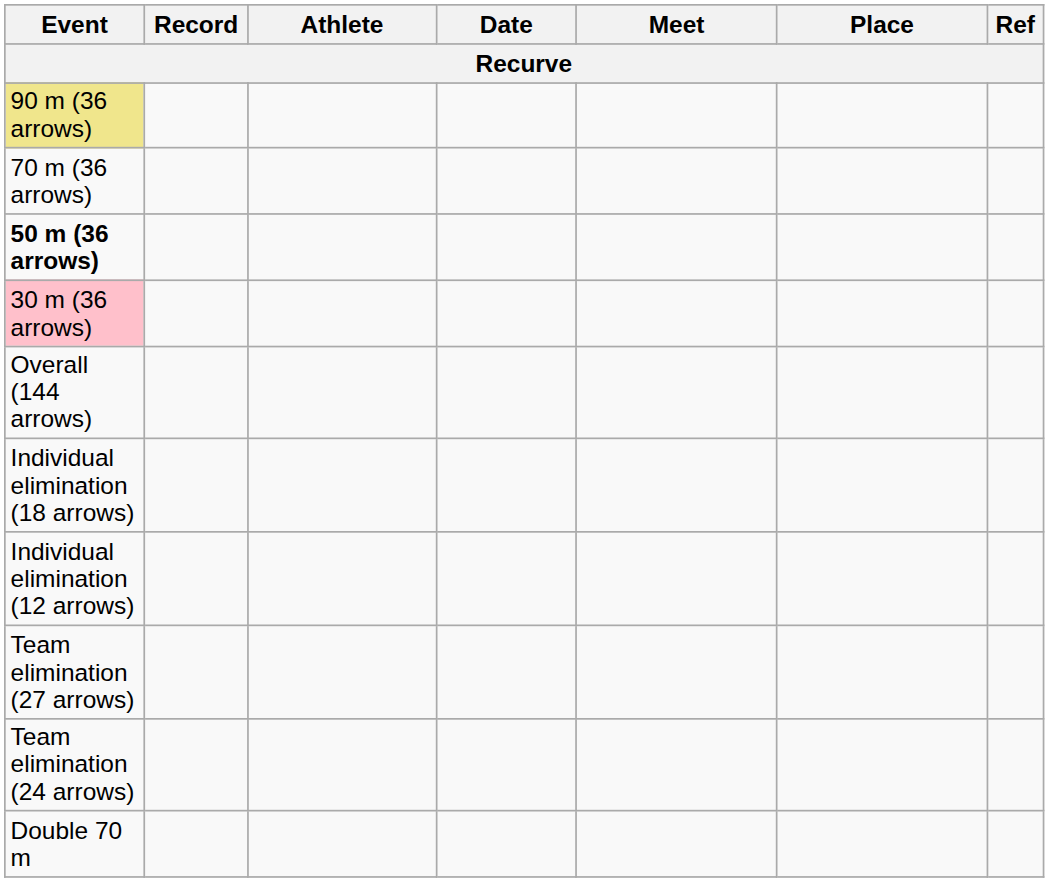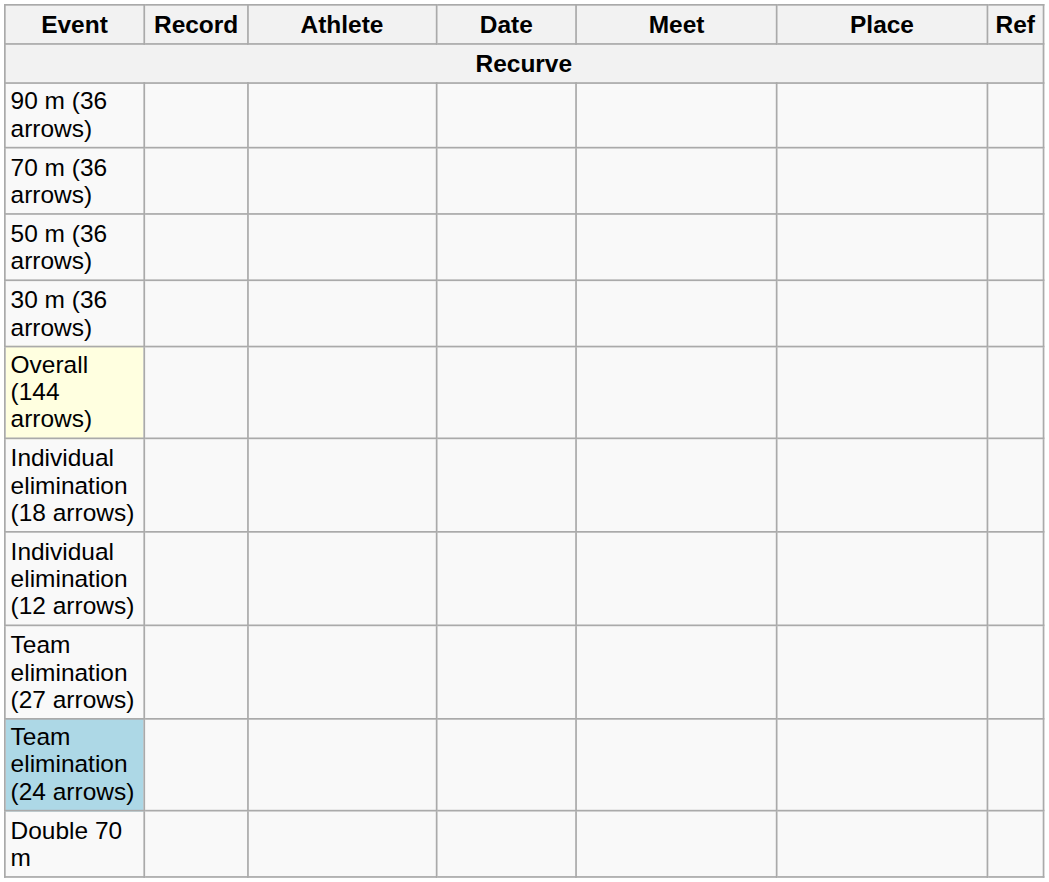(59, 116) khaki background -> (59, 116) no background
(60, 247) bold -> (59, 247) normal
(59, 313) pink background -> (59, 313) no background
(51, 393) no background -> (51, 393) lightyellow background
(72, 765) no background -> (72, 765) lightblue background
